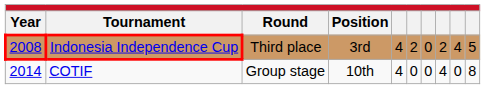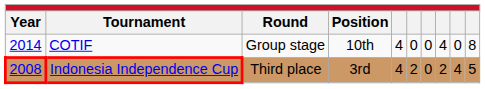rows swapped: (144, 47) <-> (71, 71)
